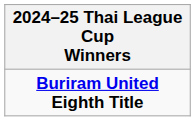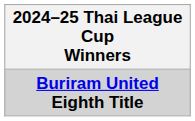(98, 92) no background -> (98, 92) lightgrey background
